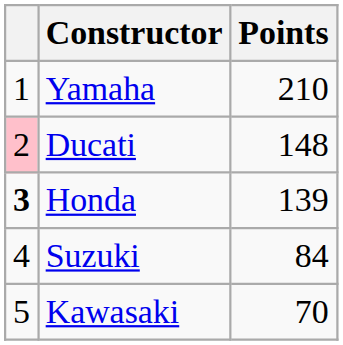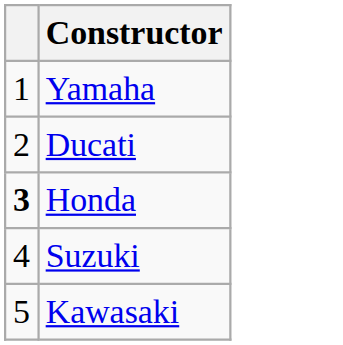- column: (283, 32)
(21, 144) pink background -> (21, 144) no background
